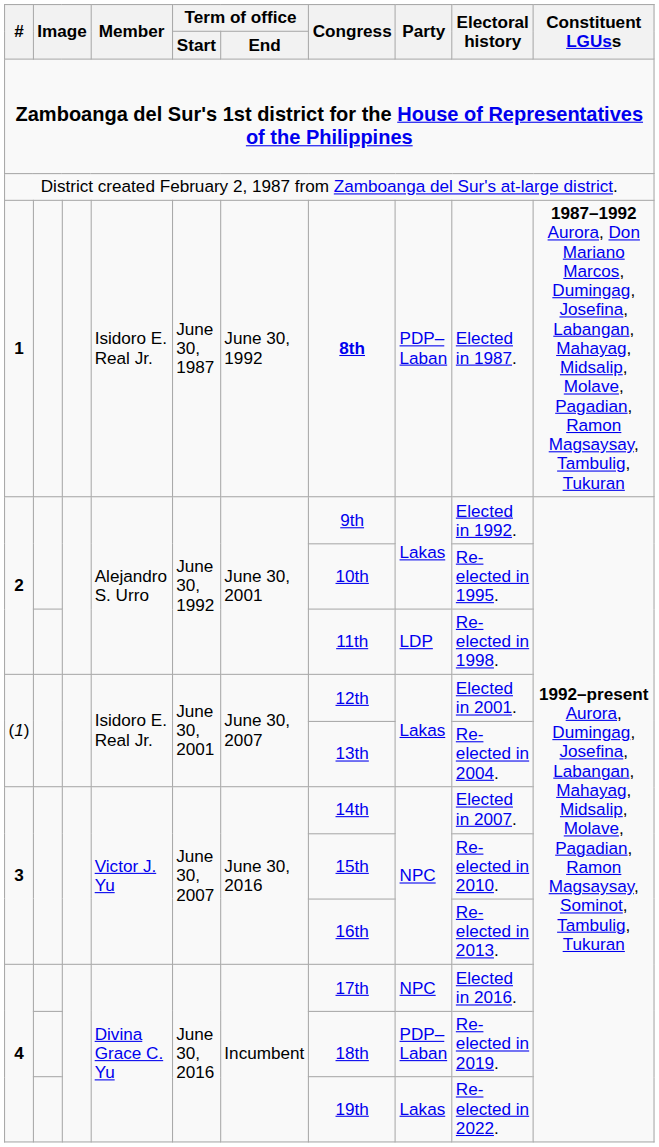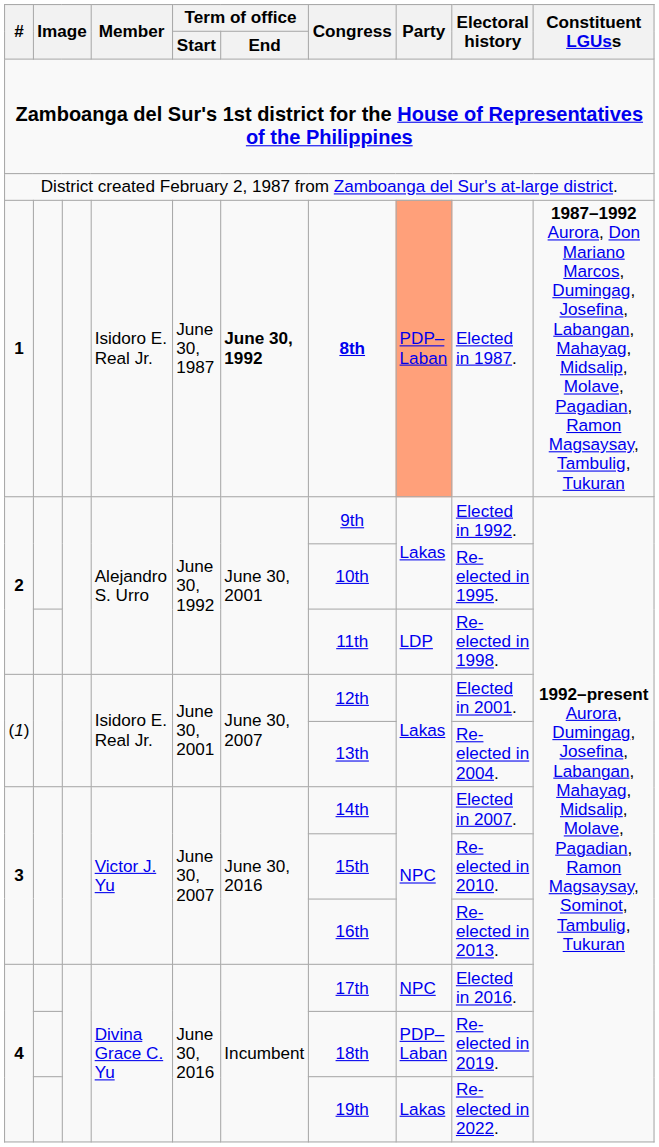(257, 348) normal -> (259, 348) bold
(423, 348) no background -> (423, 348) lightsalmon background
